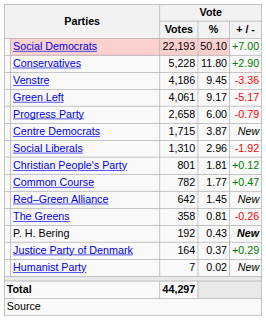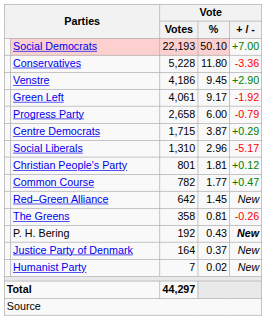(246, 64) +2.90 -> (247, 64) -3.36
(247, 81) -3.36 -> (246, 81) +2.90
(247, 98) -5.17 -> (247, 98) -1.92
(248, 132) New -> (246, 132) +0.29
(247, 149) -1.92 -> (247, 149) -5.17
(246, 251) +0.29 -> (248, 251) New
